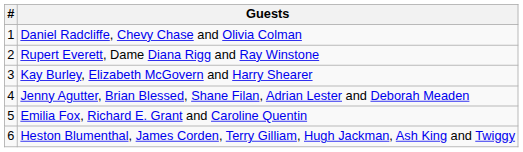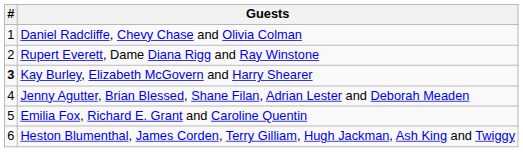(11, 75) normal -> (11, 75) bold
